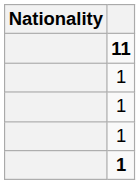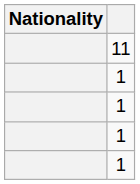(121, 48) bold -> (121, 48) normal
(121, 164) bold -> (121, 164) normal
